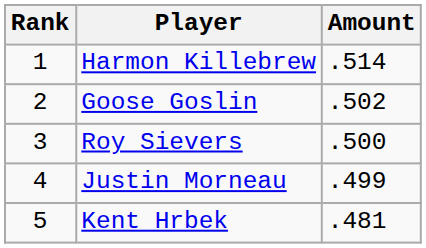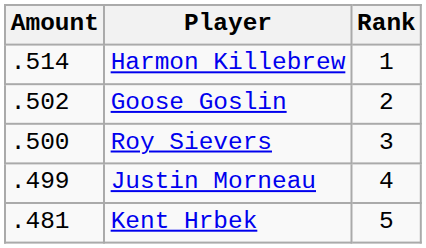columns swapped: (40, 25) <-> (372, 25)
